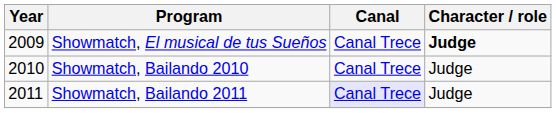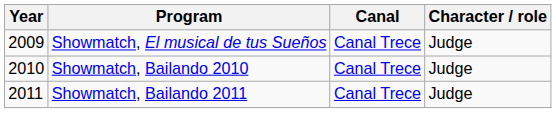(452, 42) bold -> (451, 42) normal
(378, 94) lavender background -> (378, 94) no background
